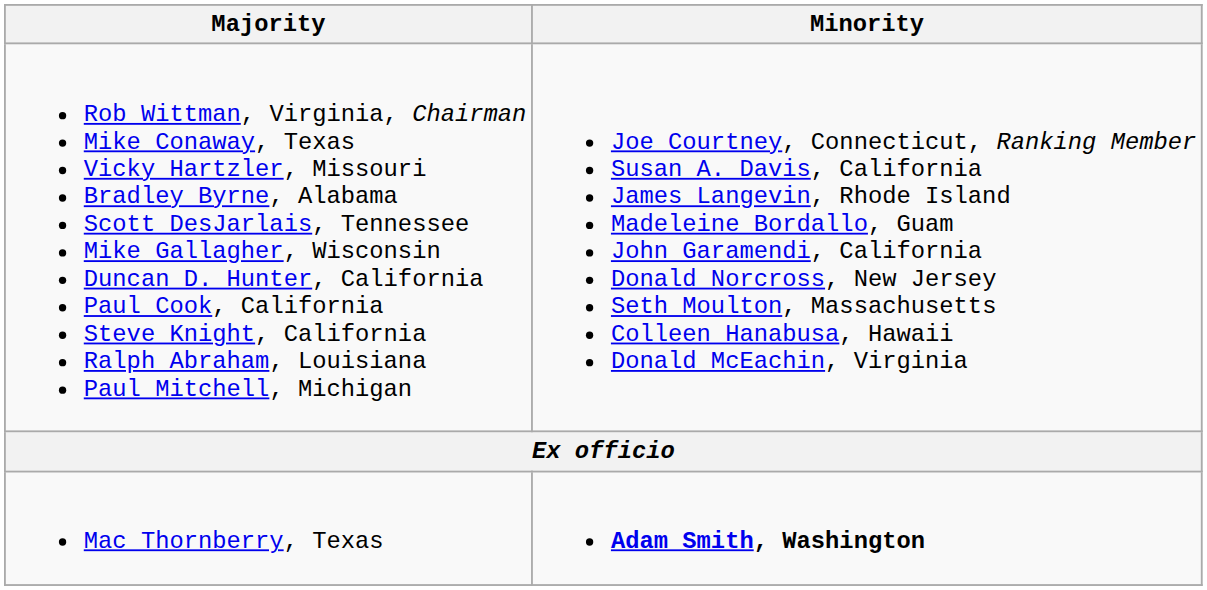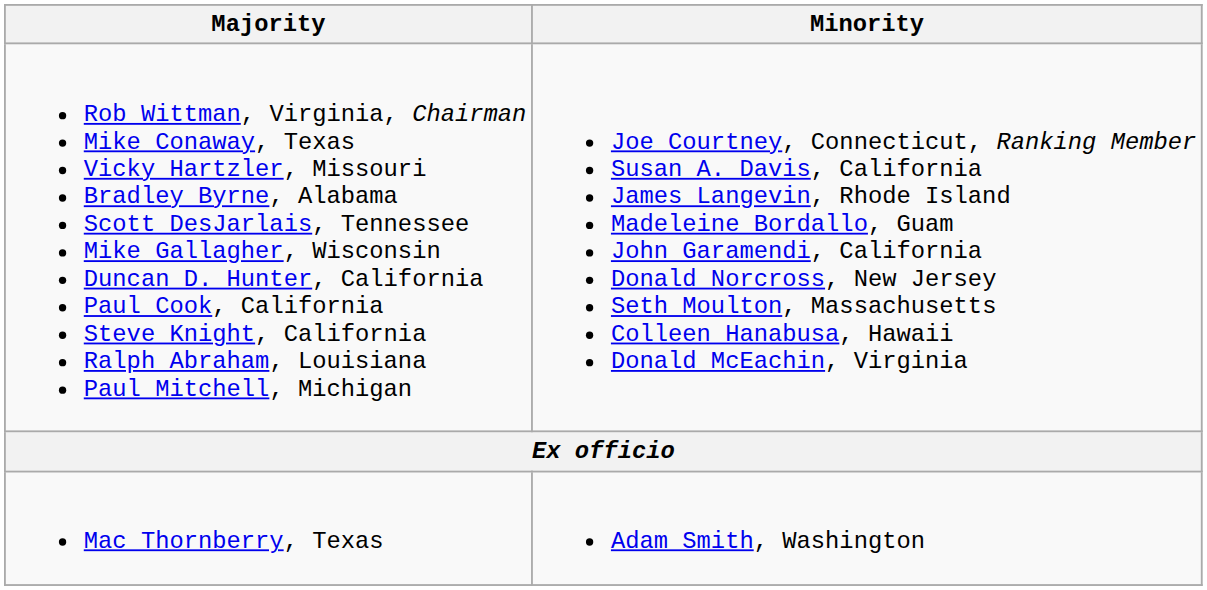(867, 541) bold -> (867, 541) normal
